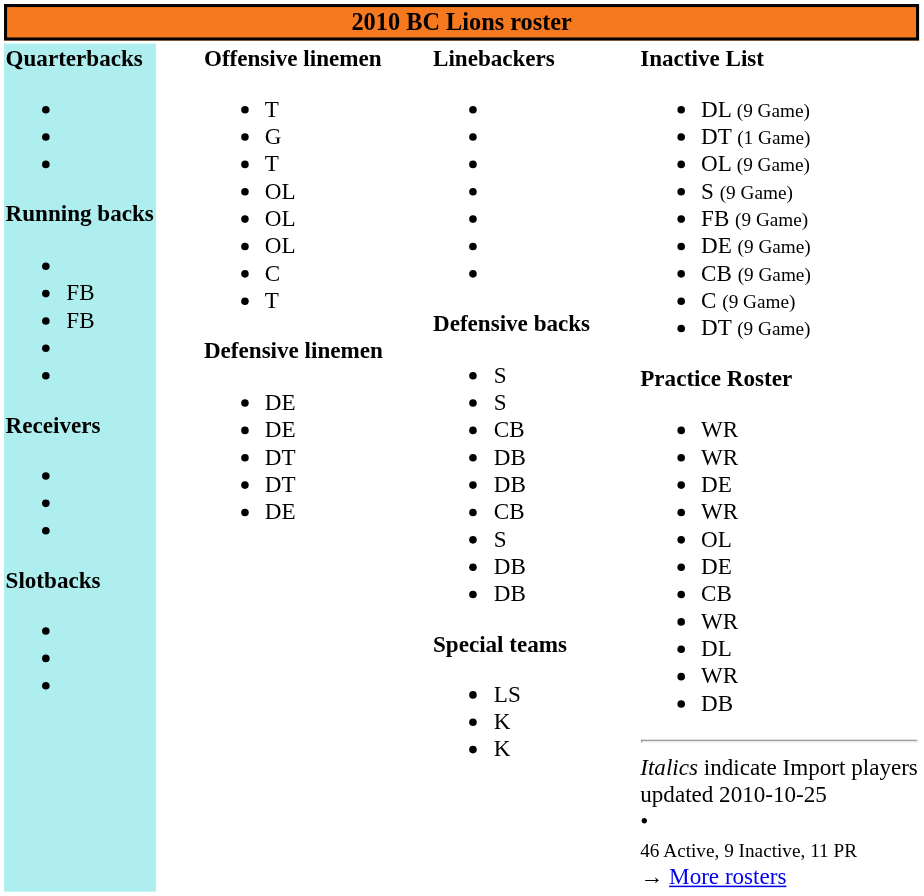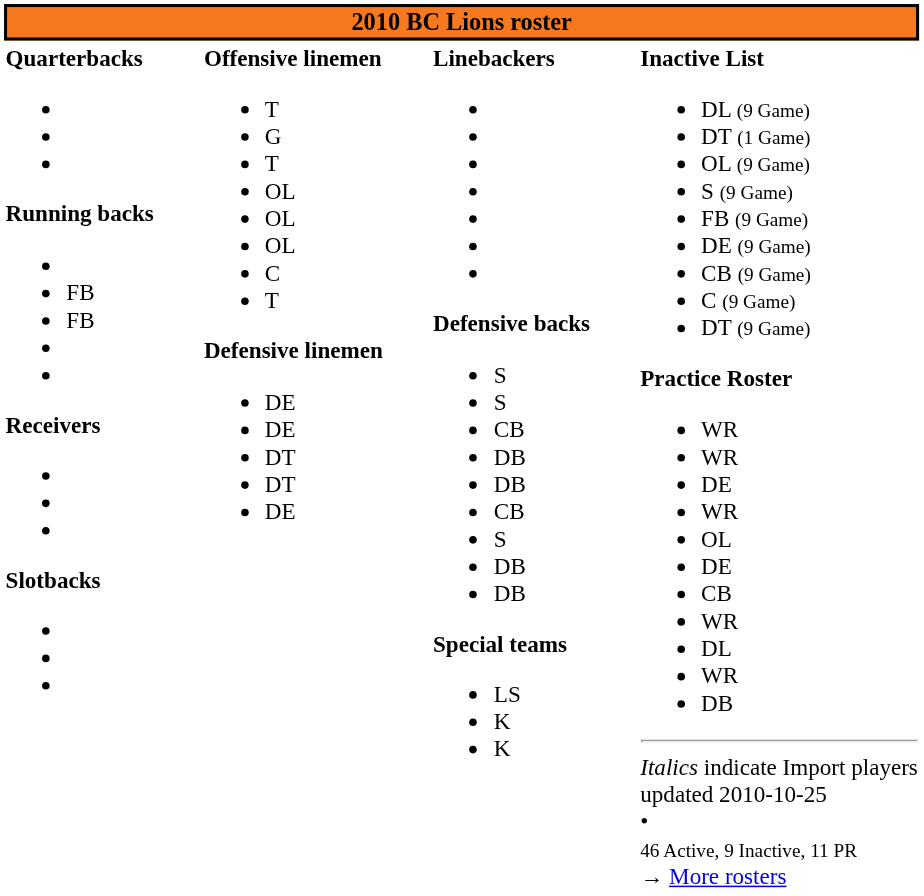(80, 372) paleturquoise background -> (80, 372) no background
